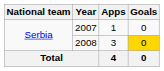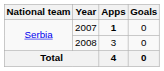(113, 27) normal -> (113, 27) bold
(144, 43) gold background -> (144, 43) no background
